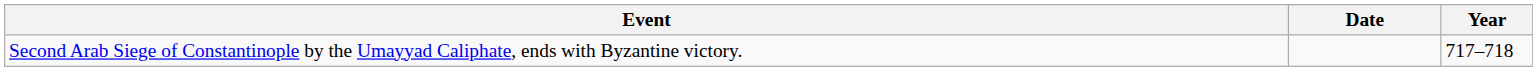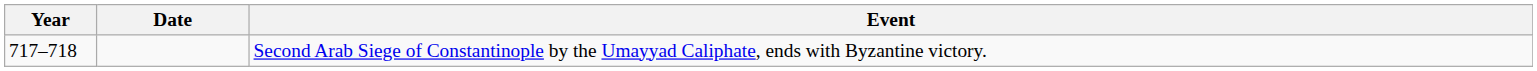columns swapped: (1487, 19) <-> (646, 19)
